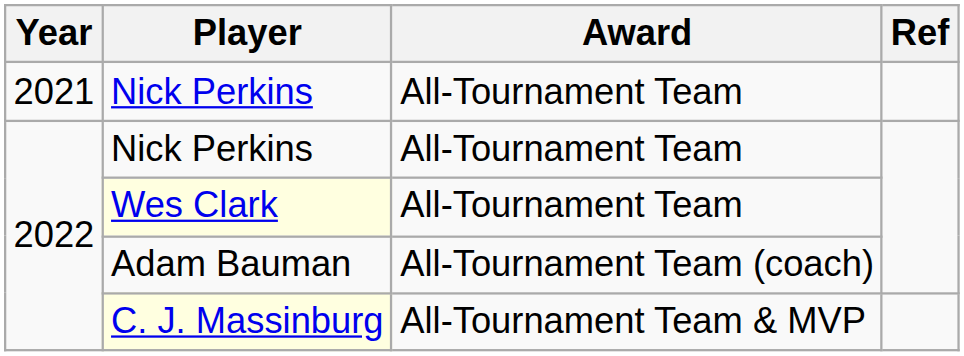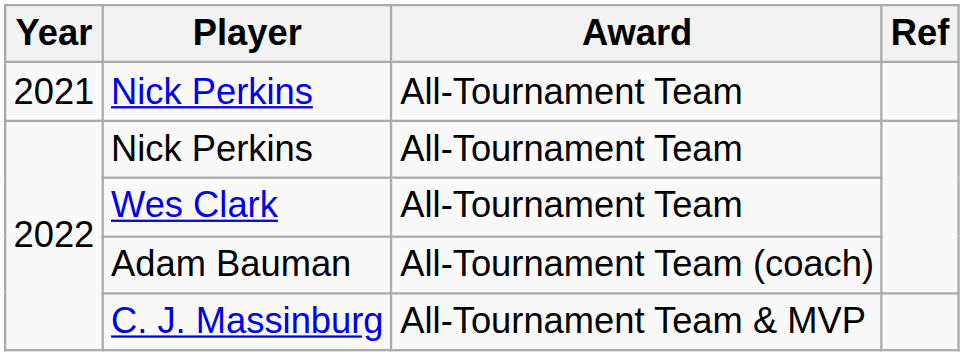(194, 206) lightyellow background -> (194, 206) no background
(247, 321) lightyellow background -> (247, 321) no background
